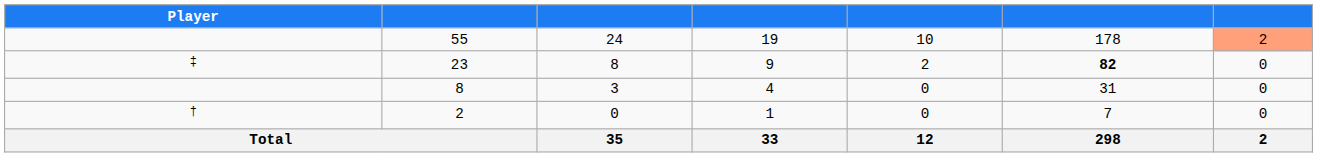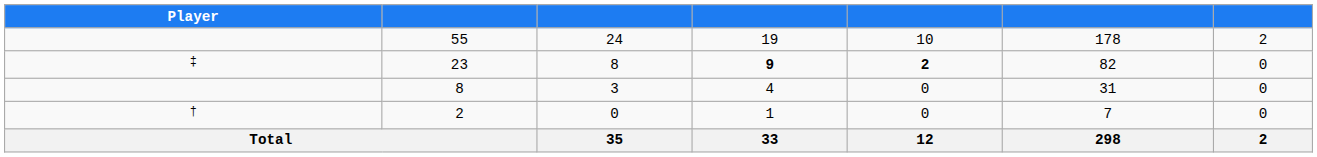(1263, 40) lightsalmon background -> (1263, 40) no background
(770, 65) normal -> (770, 65) bold
(925, 65) normal -> (925, 65) bold
(1108, 65) bold -> (1108, 65) normal
